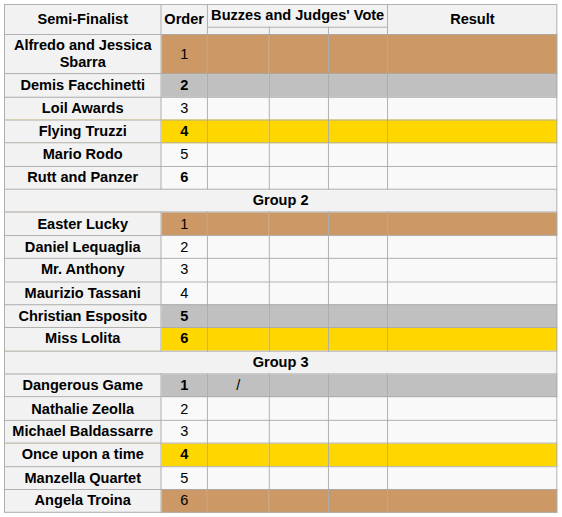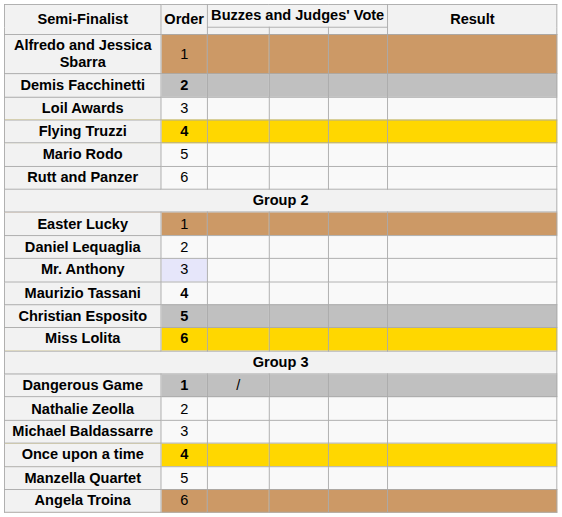(184, 177) bold -> (184, 177) normal
(184, 270) no background -> (184, 270) lavender background
(184, 293) normal -> (184, 293) bold
